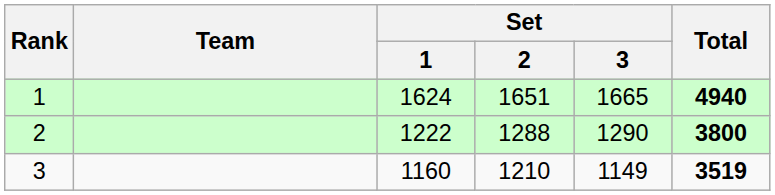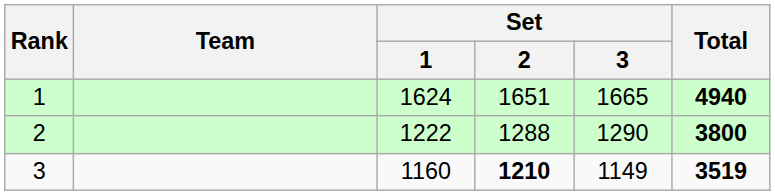(524, 171) normal -> (524, 171) bold
